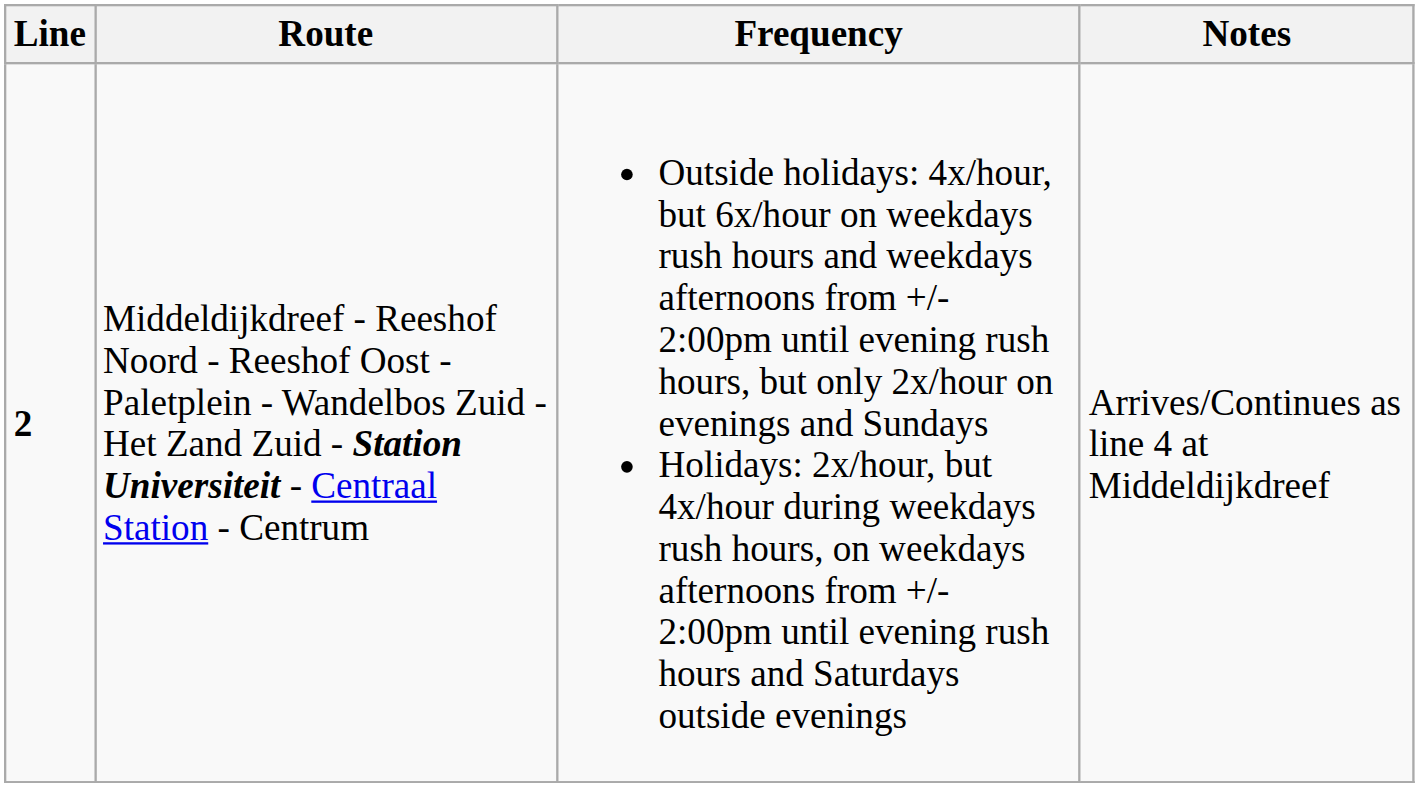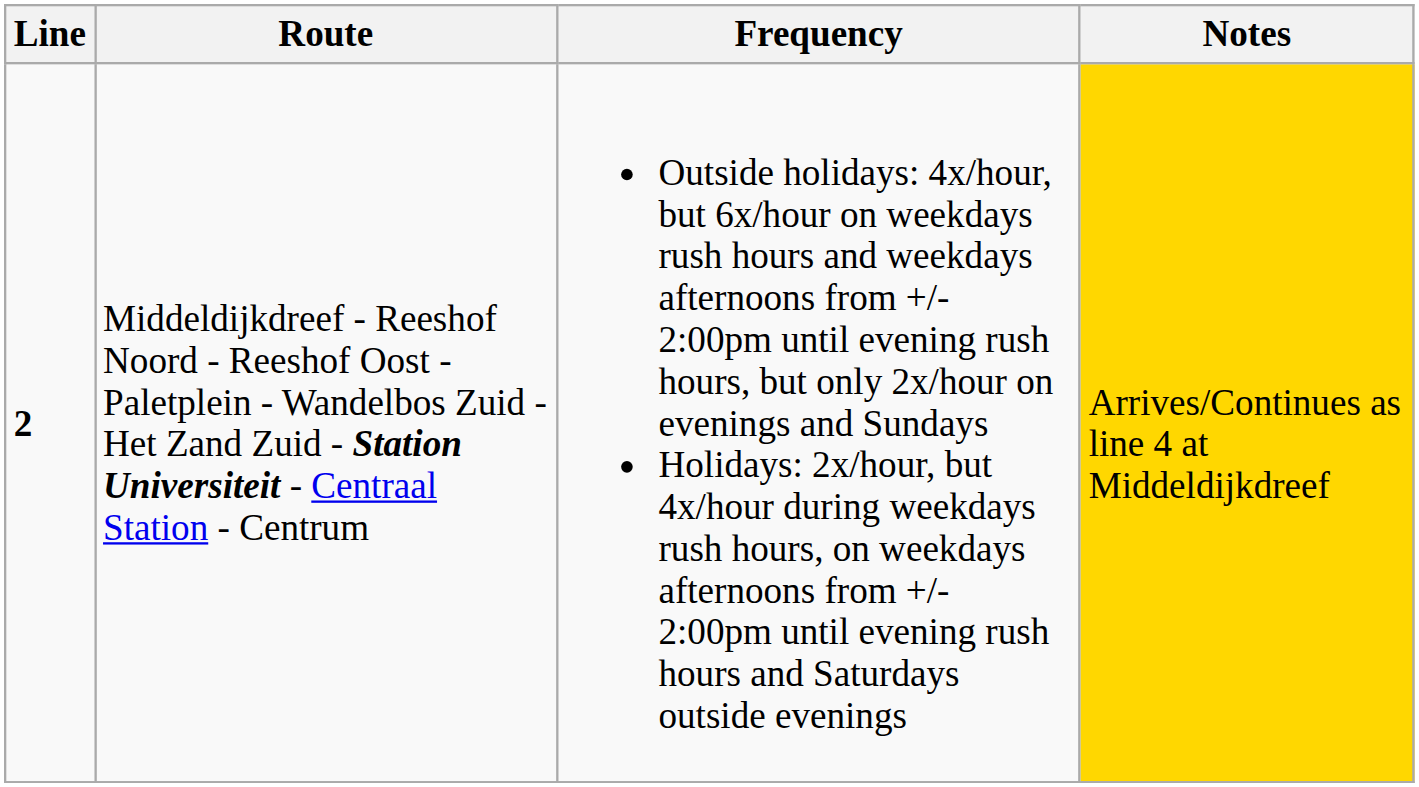(1245, 443) no background -> (1245, 443) gold background
